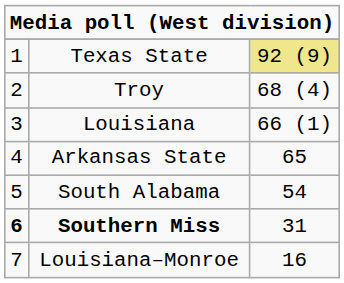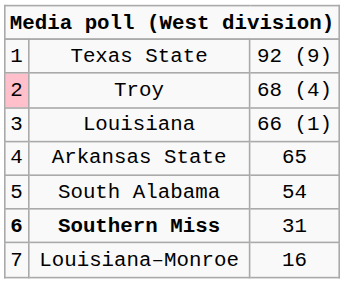(294, 56) khaki background -> (294, 56) no background
(17, 90) no background -> (17, 90) pink background
